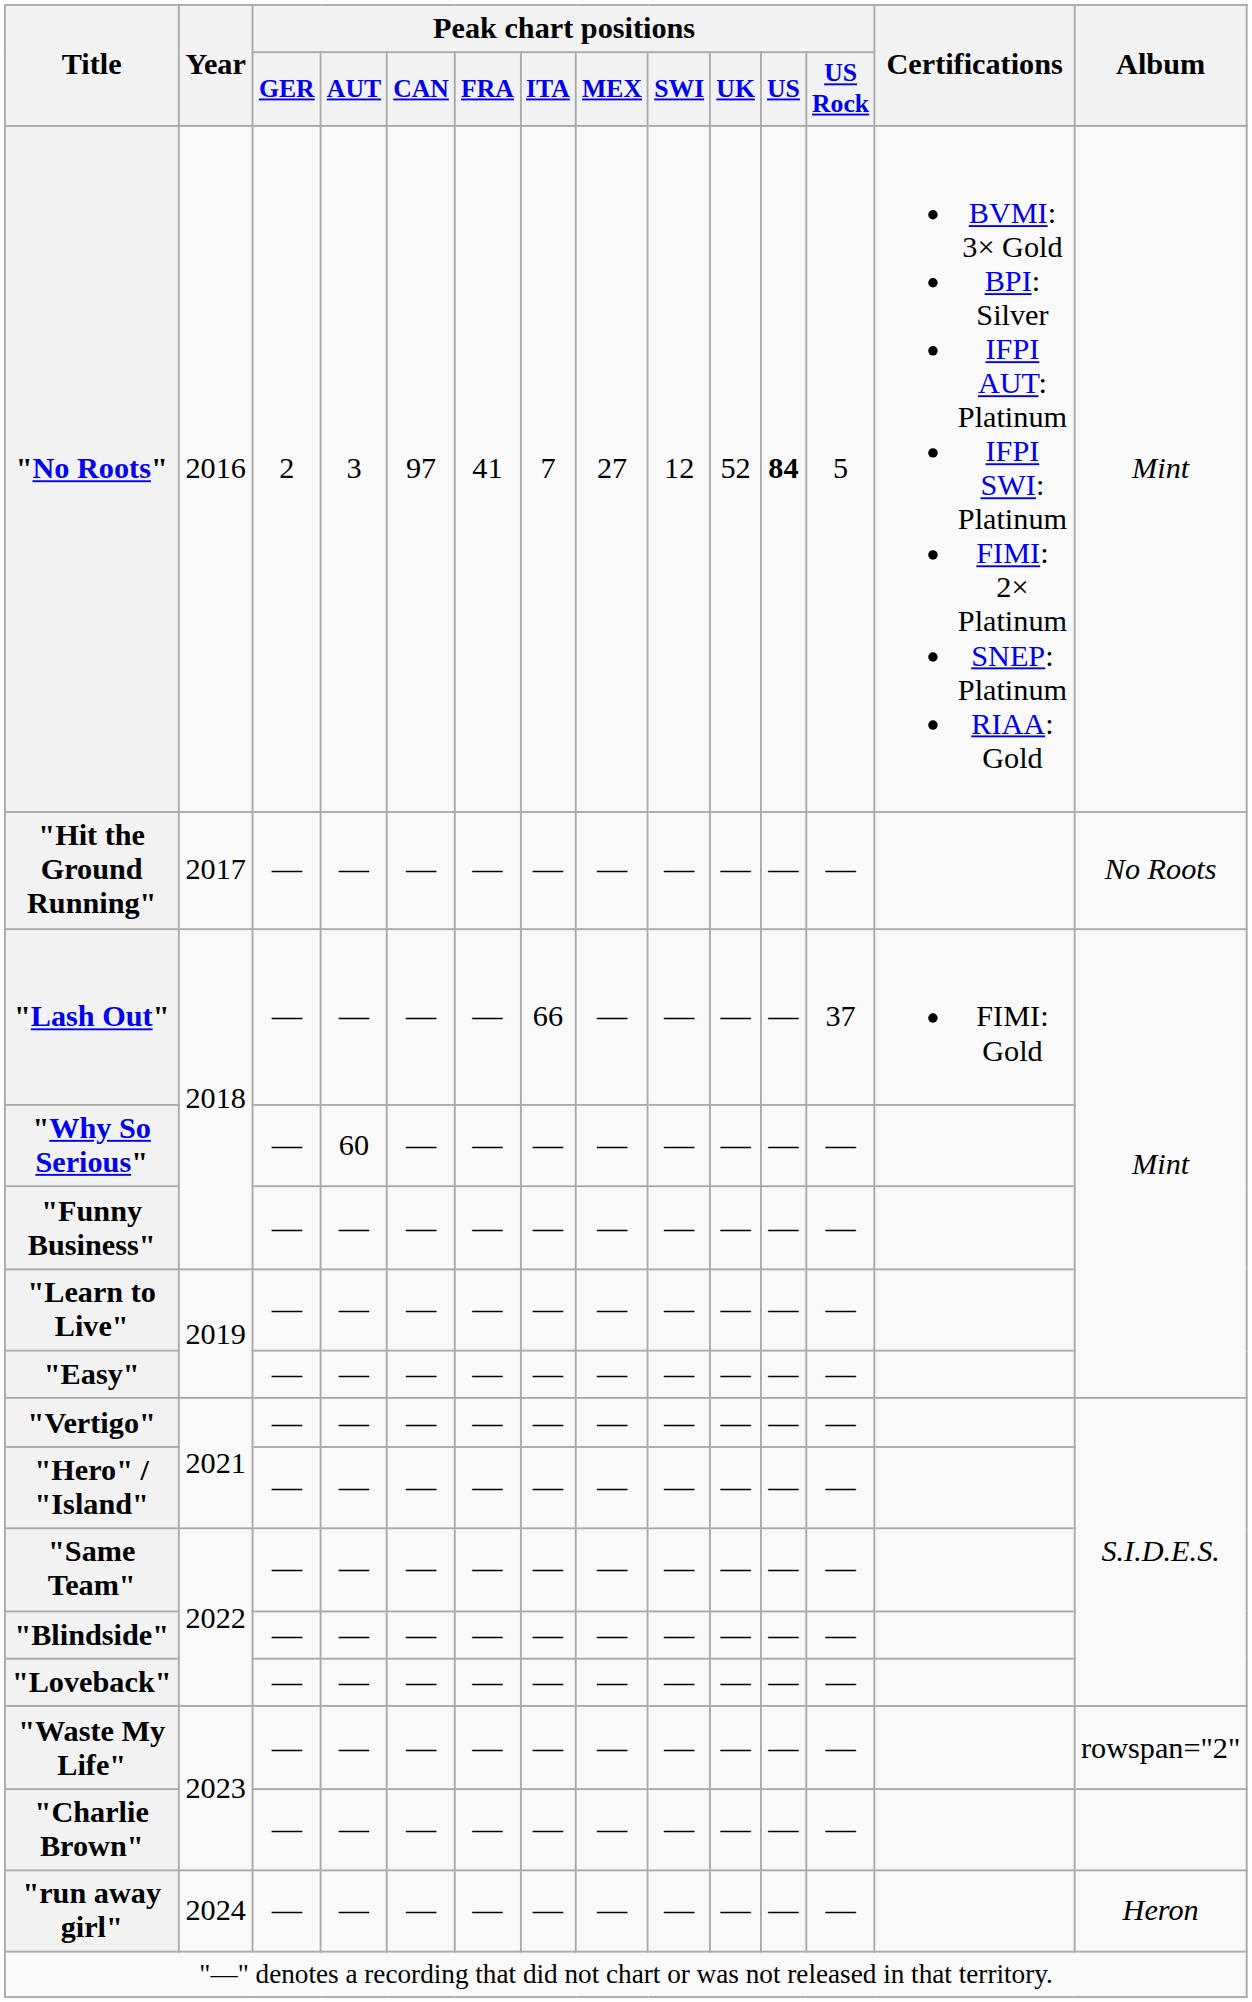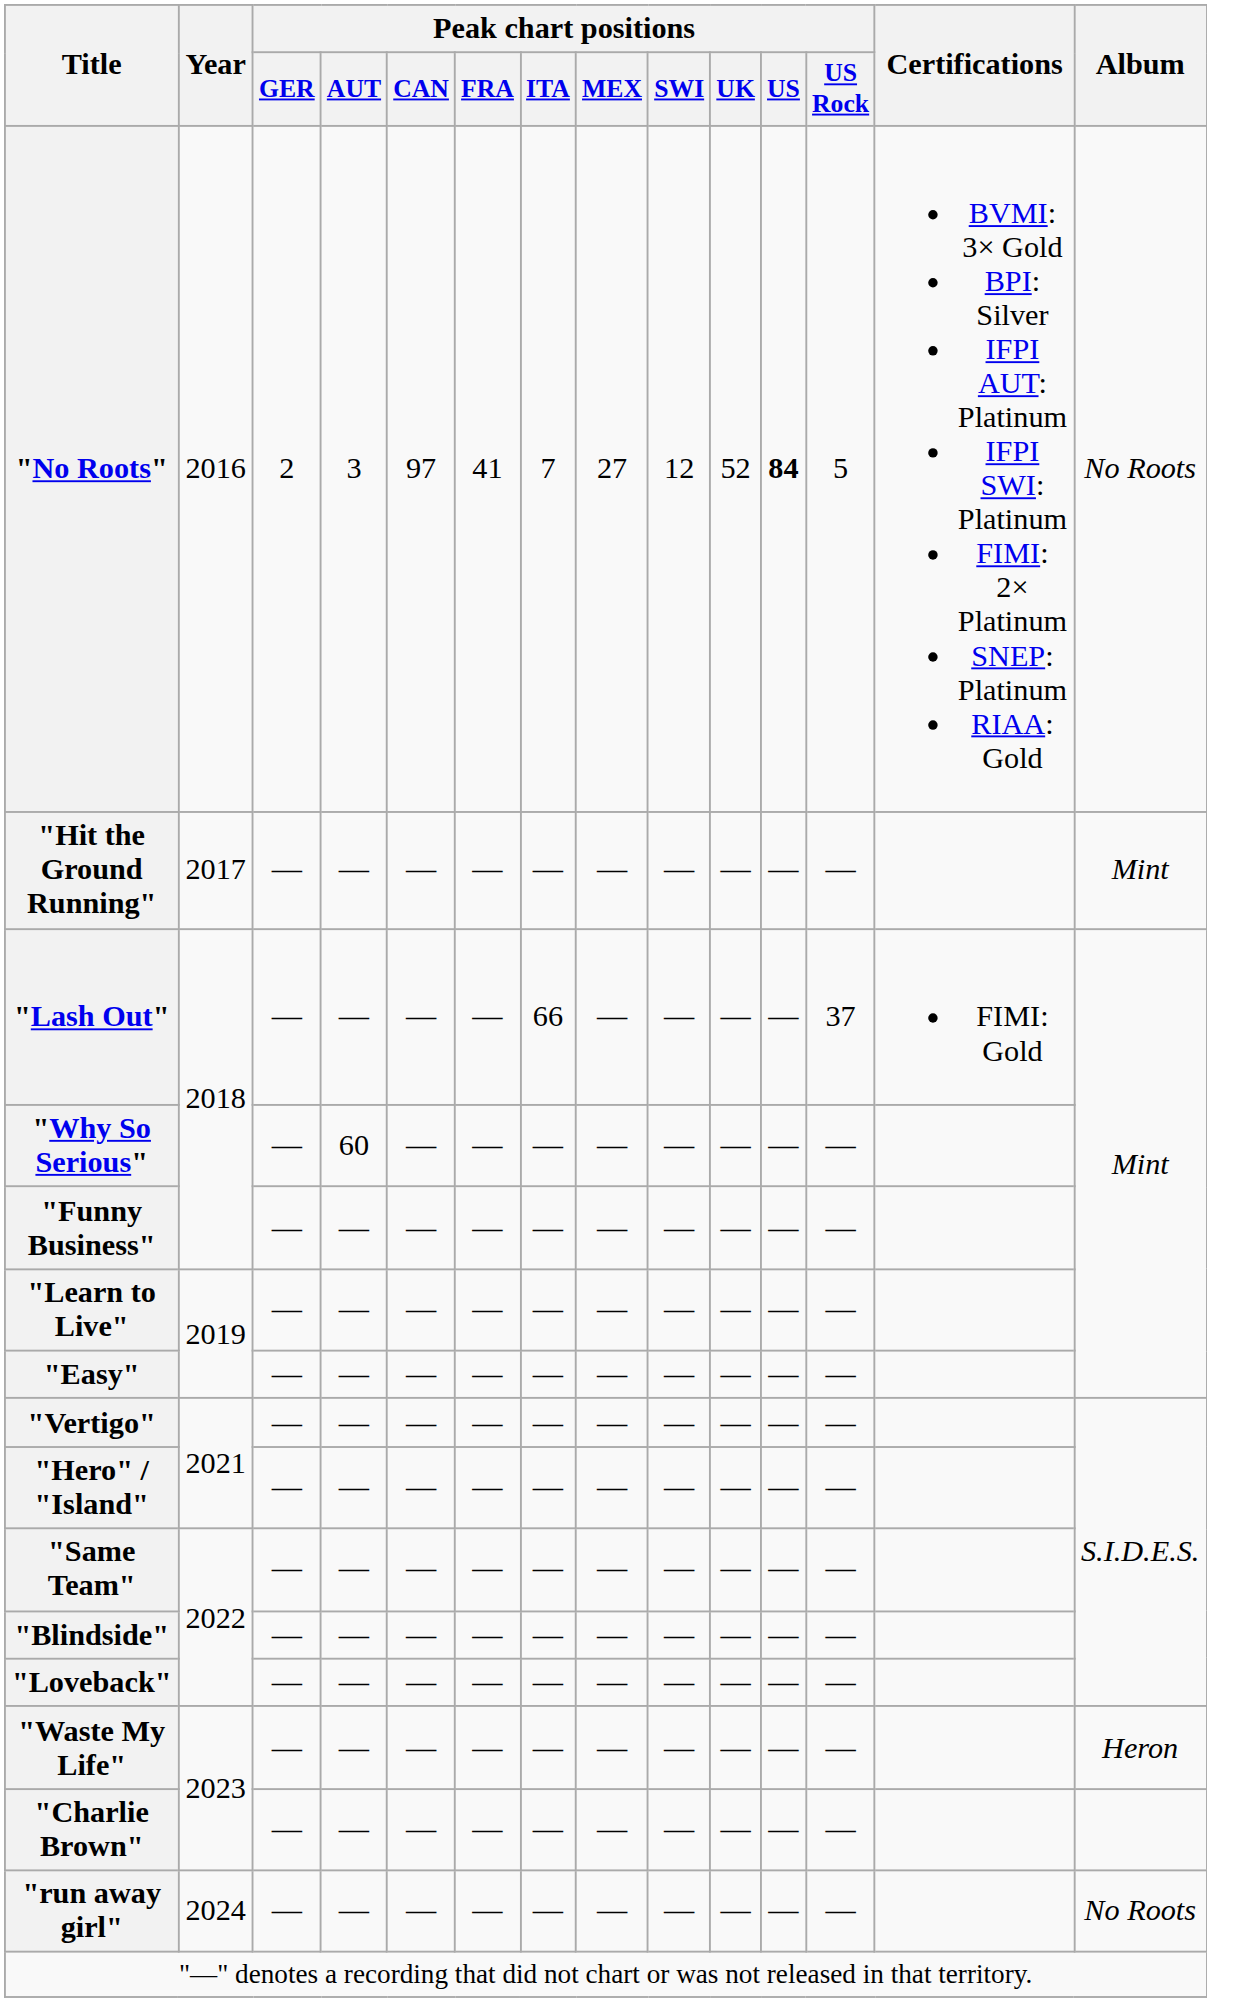(1161, 468) Mint -> (1140, 468) No Roots
(1161, 869) No Roots -> (1140, 869) Mint
(1161, 1747) rowspan="2" -> (1140, 1747) Heron
(1161, 1911) Heron -> (1140, 1911) No Roots
